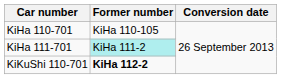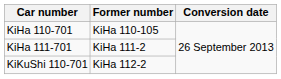(119, 47) paleturquoise background -> (119, 47) no background
(120, 64) bold -> (120, 64) normal
